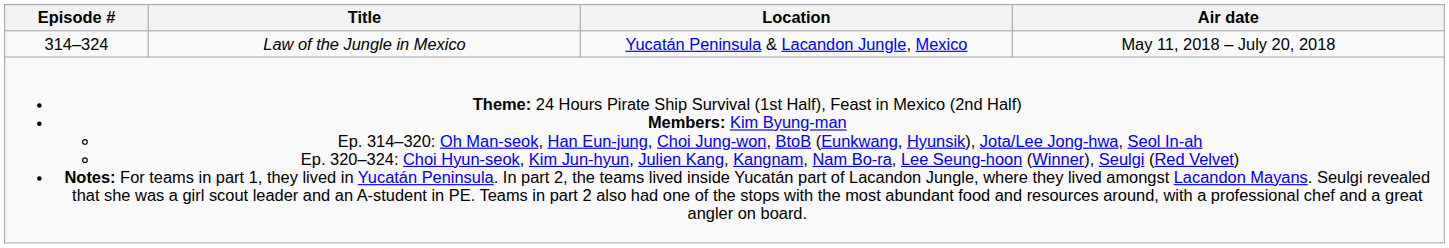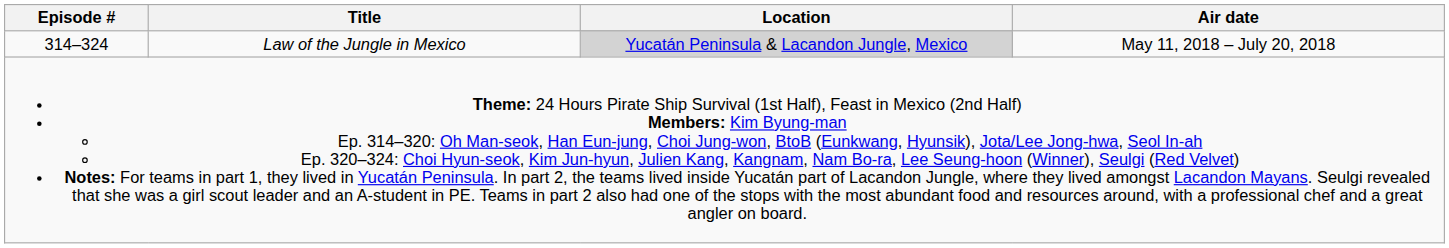(796, 44) no background -> (796, 44) lightgrey background
